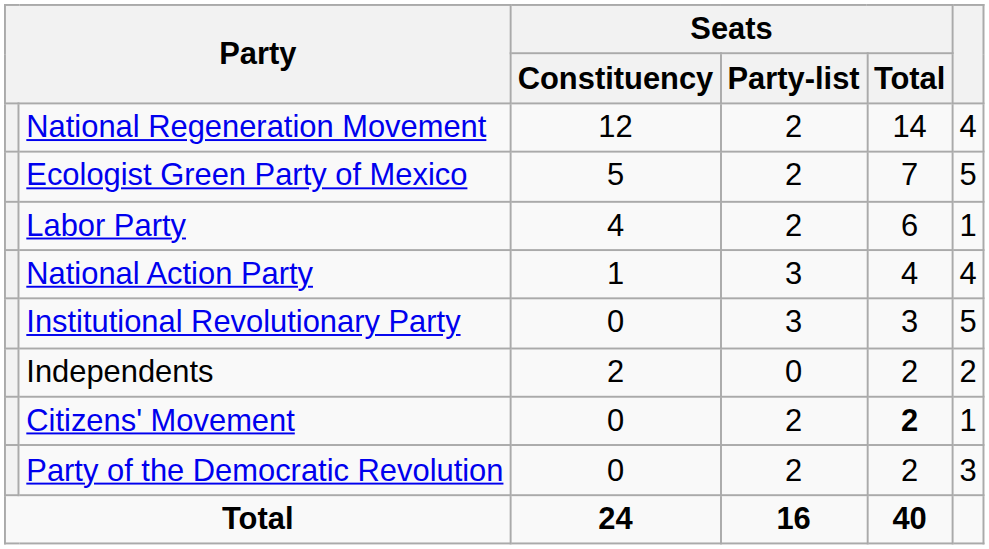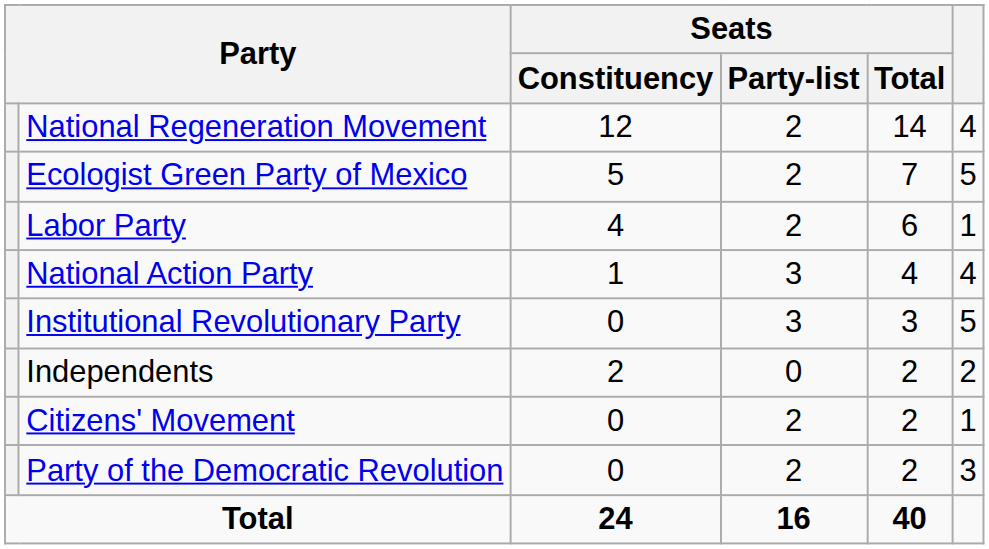(910, 420) bold -> (910, 420) normal
